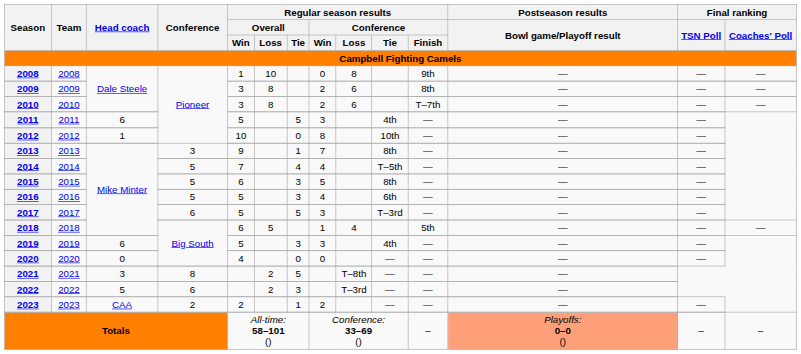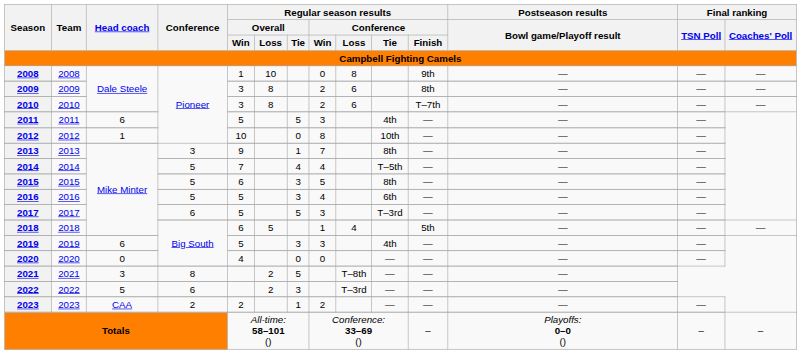(563, 331) lightsalmon background -> (563, 331) no background
